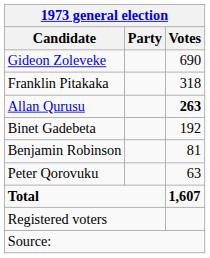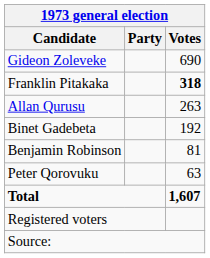(190, 83) normal -> (190, 83) bold
(190, 106) bold -> (190, 106) normal
